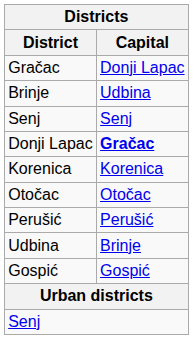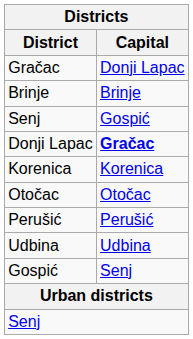(125, 93) Udbina -> (121, 93) Brinje
(116, 118) Senj -> (125, 118) Gospić
(121, 245) Brinje -> (125, 245) Udbina
(125, 270) Gospić -> (116, 270) Senj
